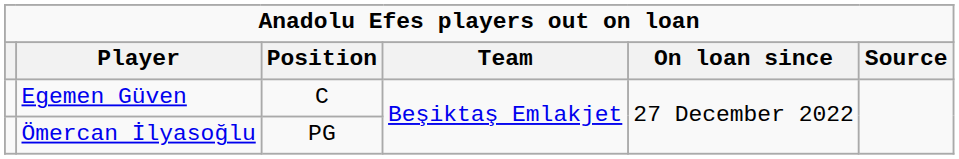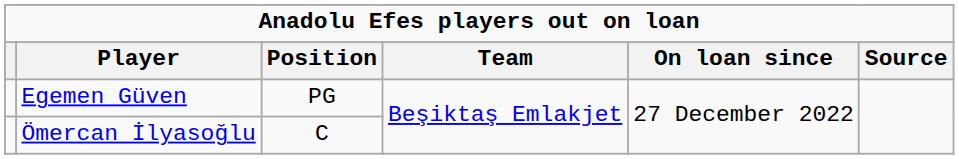(322, 98) C -> (322, 98) PG
(322, 135) PG -> (322, 135) C
